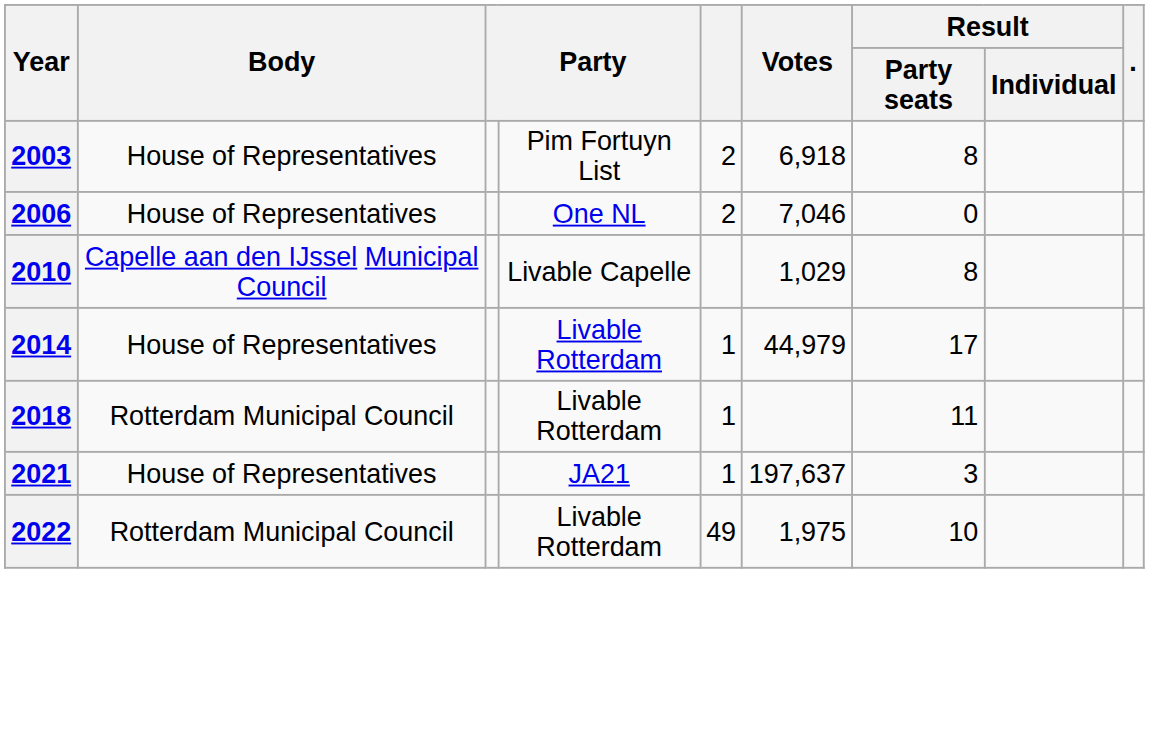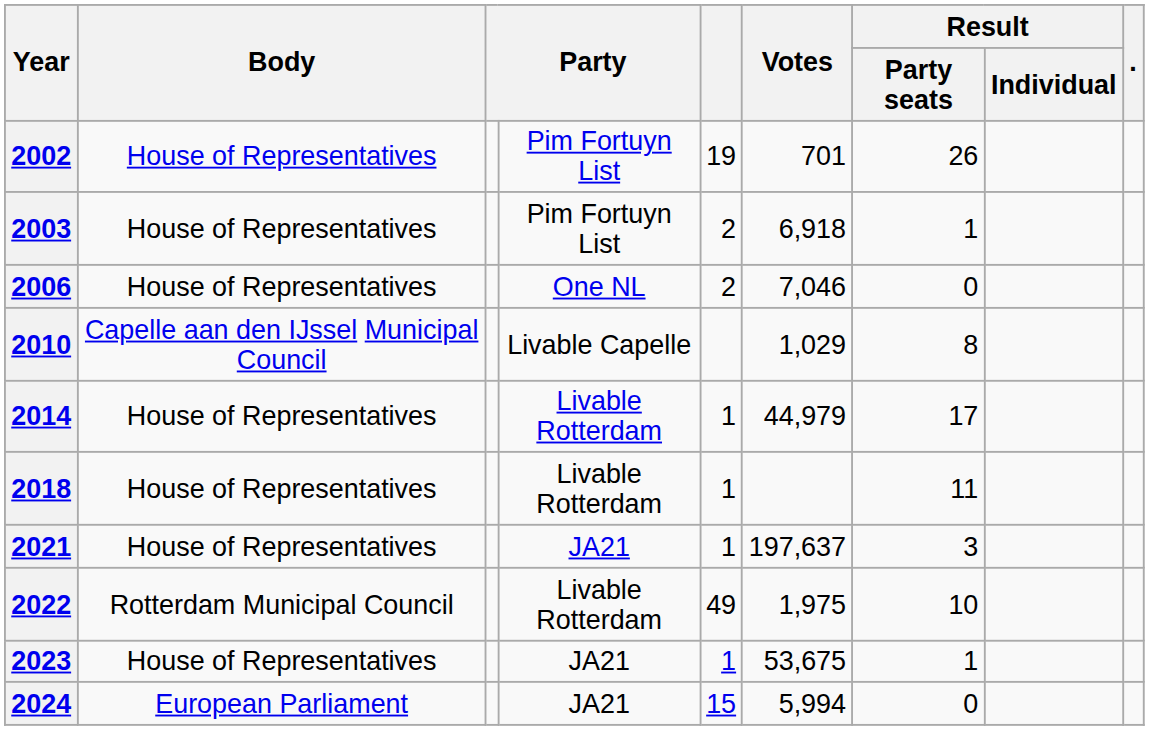+ row: (41, 157)
(971, 157) 8 -> (971, 229) 1
(282, 416) Rotterdam Municipal Council -> (282, 489) House of Representatives
+ row: (41, 661)
+ row: (41, 704)
